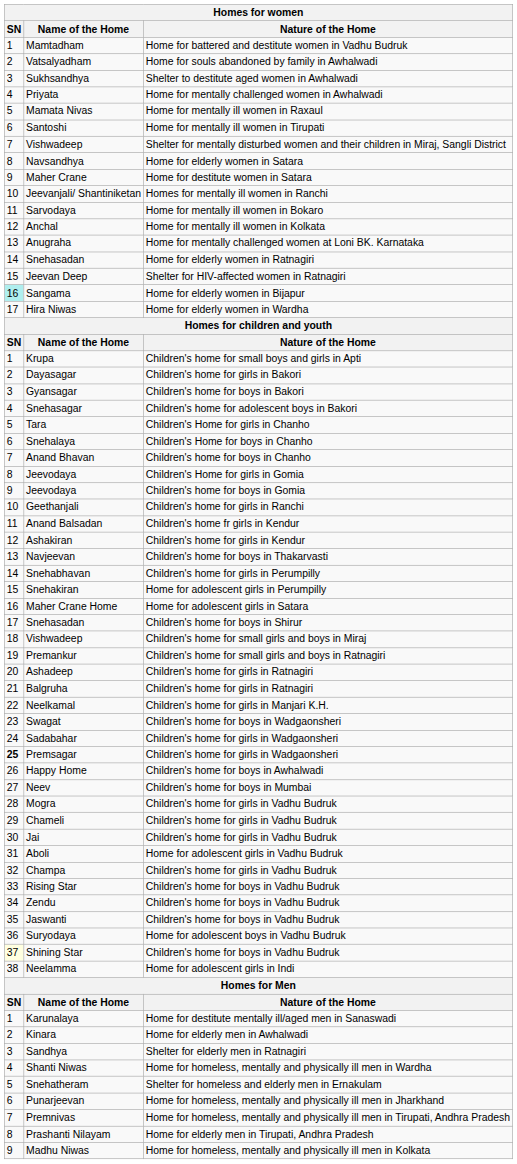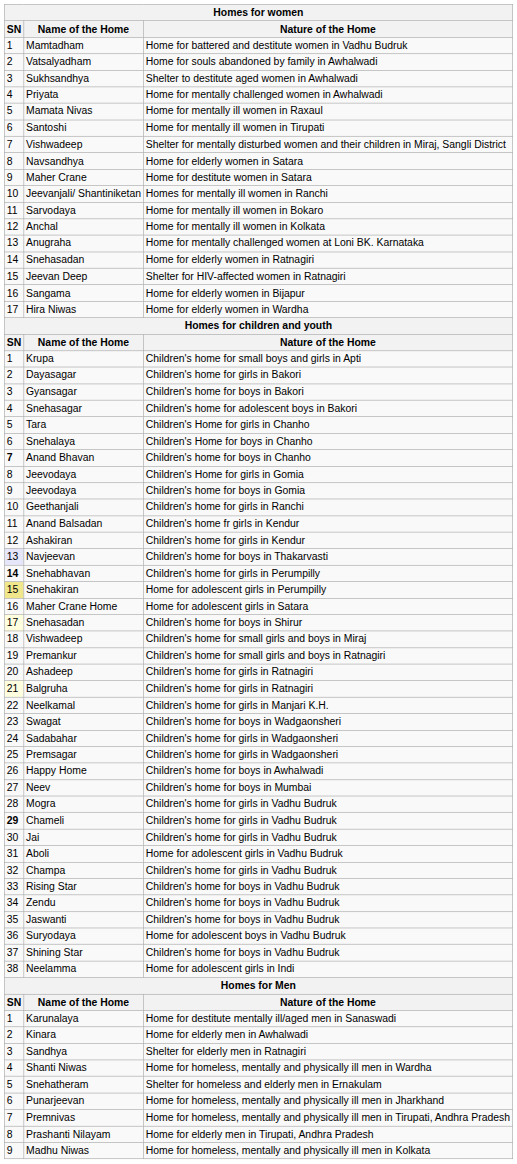(13, 293) paleturquoise background -> (13, 293) no background
(10, 458) normal -> (10, 458) bold
(13, 557) no background -> (13, 557) lavender background
(13, 573) normal -> (13, 573) bold
(13, 590) no background -> (13, 590) khaki background
(13, 623) no background -> (13, 623) lightyellow background
(13, 688) no background -> (13, 688) lightyellow background
(13, 754) bold -> (13, 754) normal
(13, 820) normal -> (13, 820) bold
(13, 952) lightyellow background -> (13, 952) no background
